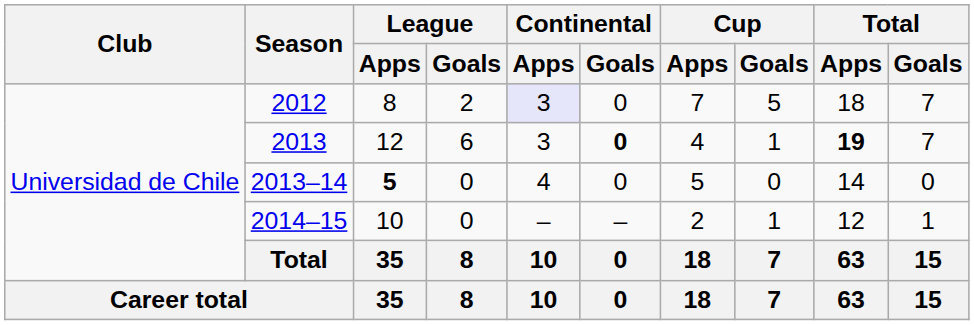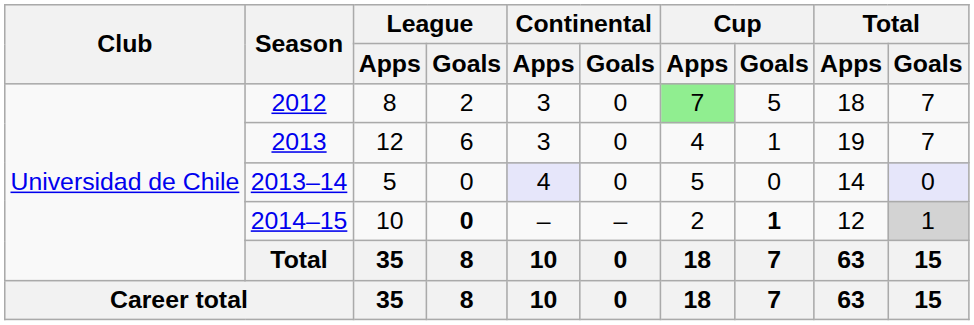(544, 102) lavender background -> (544, 102) no background
(697, 102) no background -> (697, 102) lightgreen background
(620, 142) bold -> (620, 142) normal
(851, 142) bold -> (851, 142) normal
(390, 181) bold -> (390, 181) normal
(544, 181) no background -> (544, 181) lavender background
(928, 181) no background -> (928, 181) lavender background
(467, 220) normal -> (467, 220) bold
(774, 220) normal -> (774, 220) bold
(928, 220) no background -> (928, 220) lightgrey background
